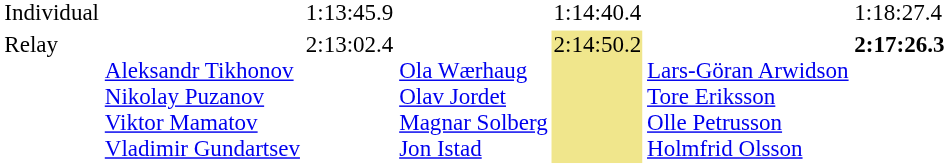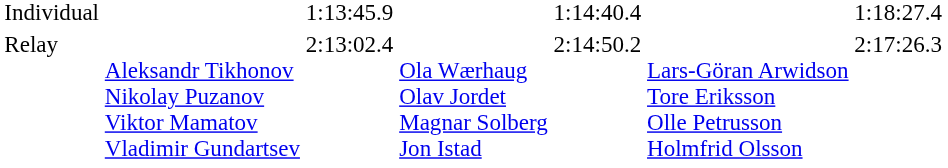(597, 44) khaki background -> (597, 44) no background
(899, 44) bold -> (898, 44) normal
